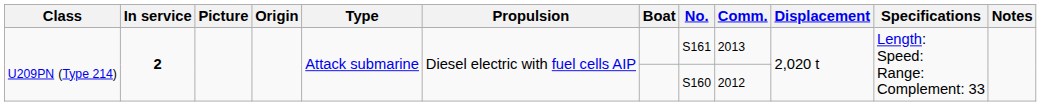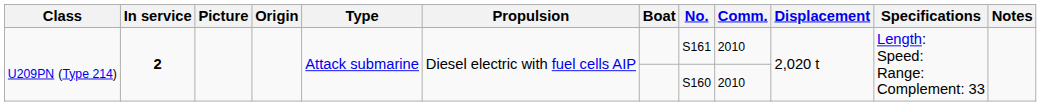(731, 47) 2013 -> (731, 47) 2010
(731, 83) 2012 -> (731, 83) 2010
